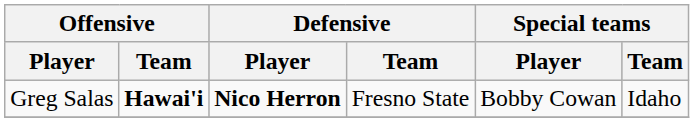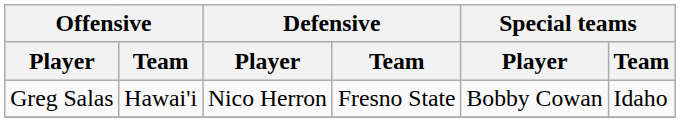(164, 98) bold -> (161, 98) normal
(277, 98) bold -> (267, 98) normal
